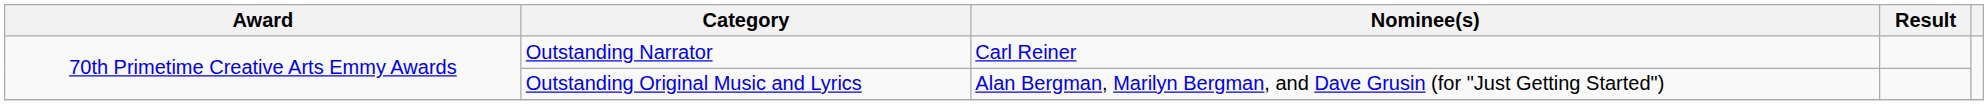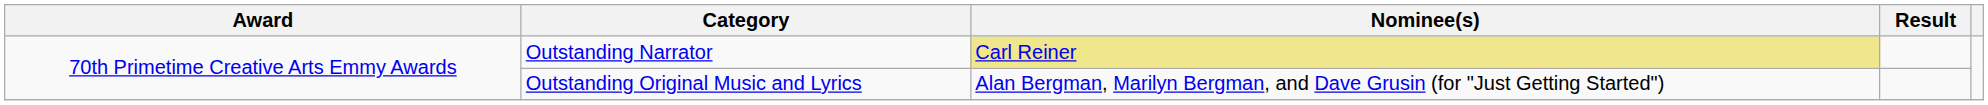(1026, 52) no background -> (1026, 52) khaki background
